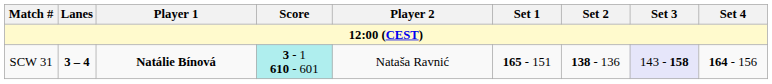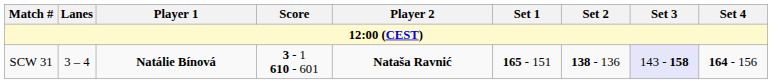(77, 61) bold -> (77, 61) normal
(294, 61) paleturquoise background -> (294, 61) no background
(413, 61) normal -> (413, 61) bold
